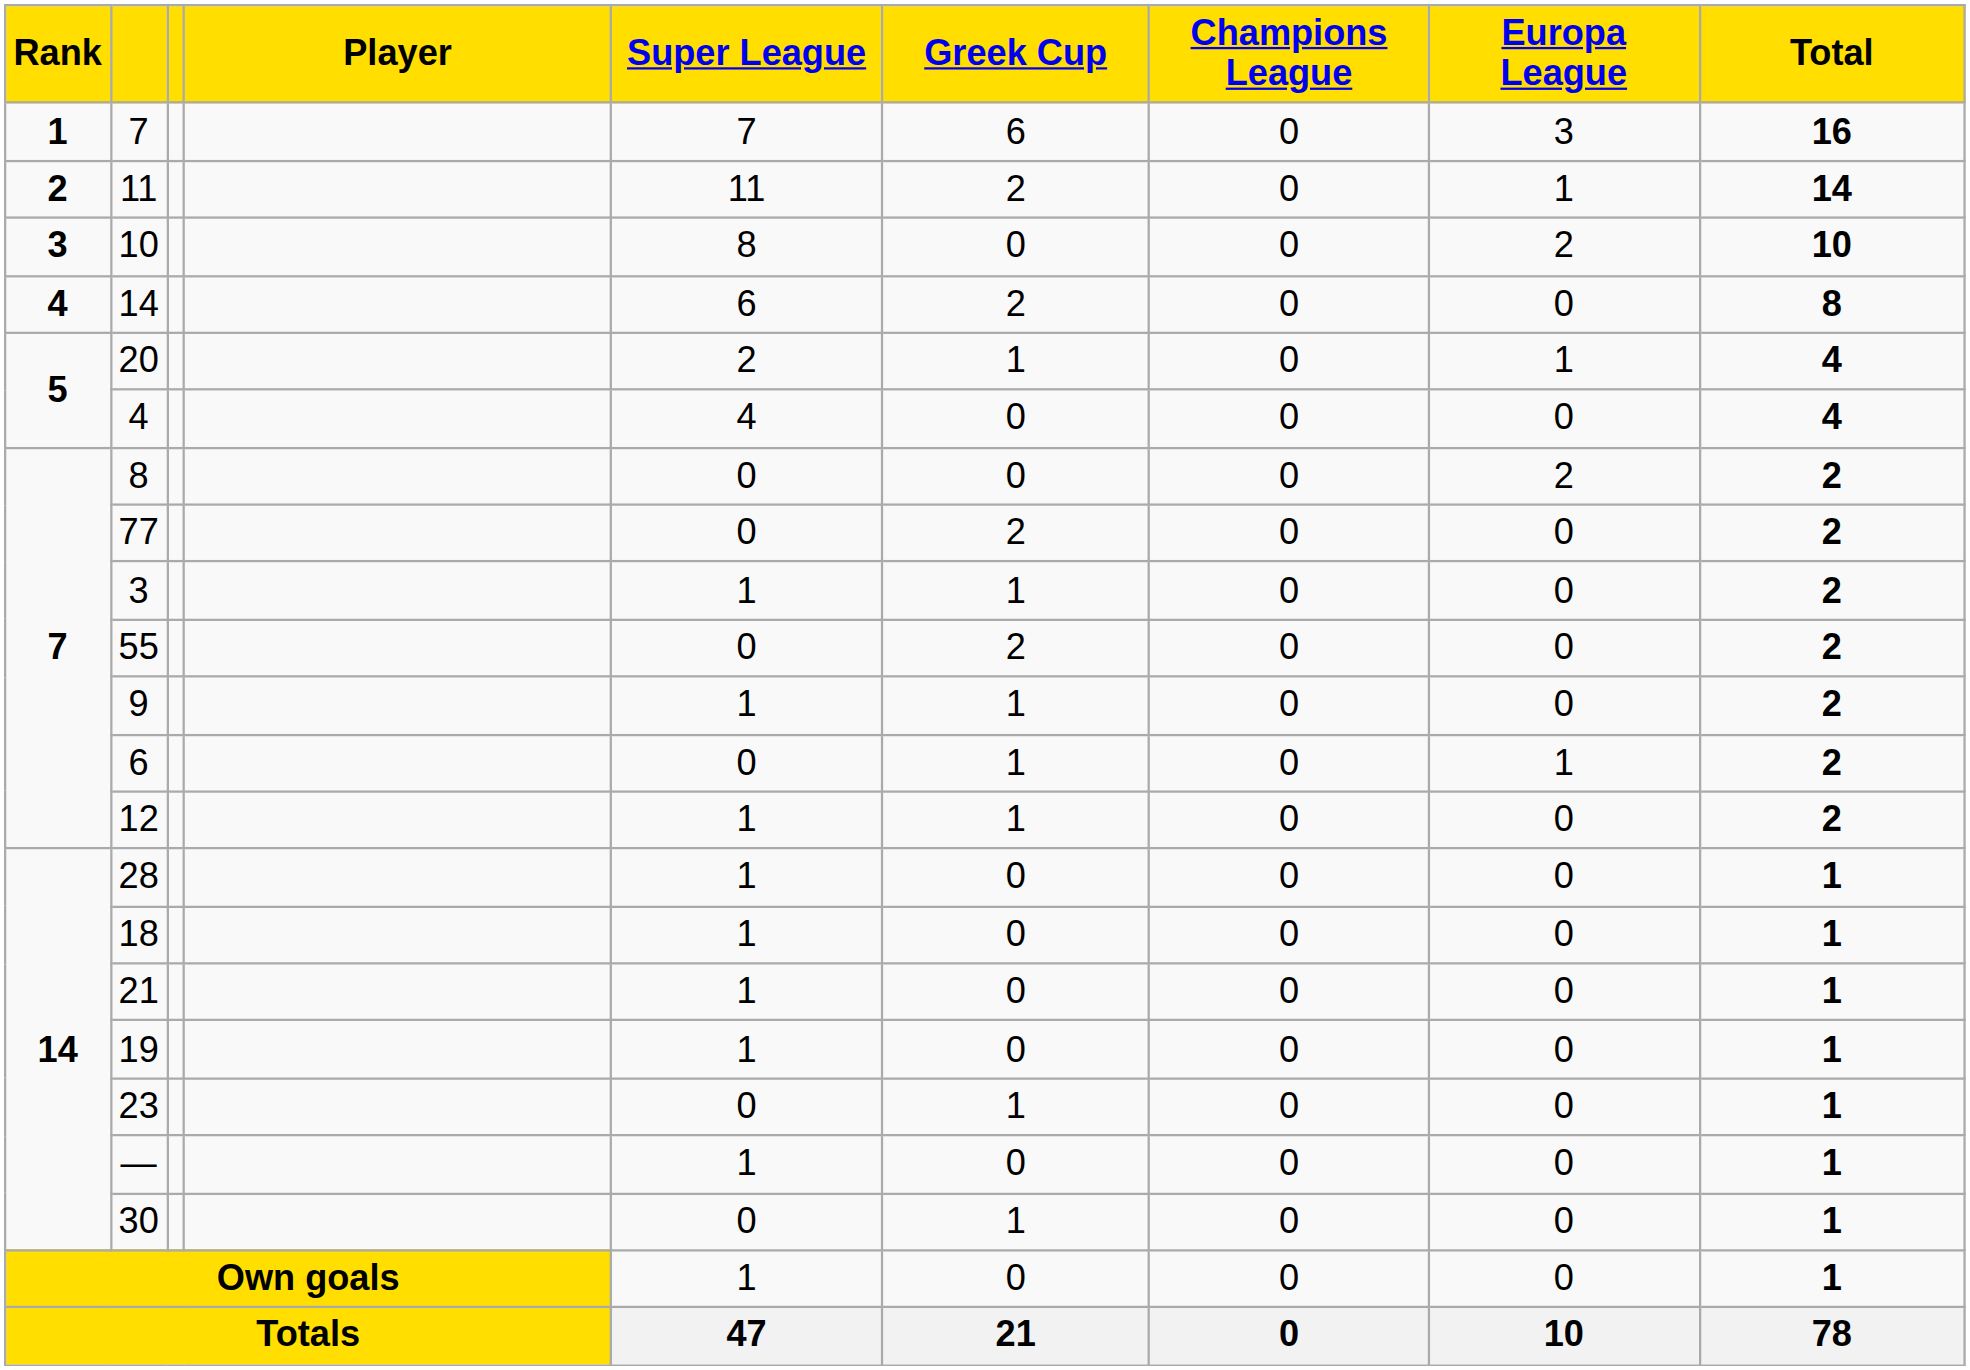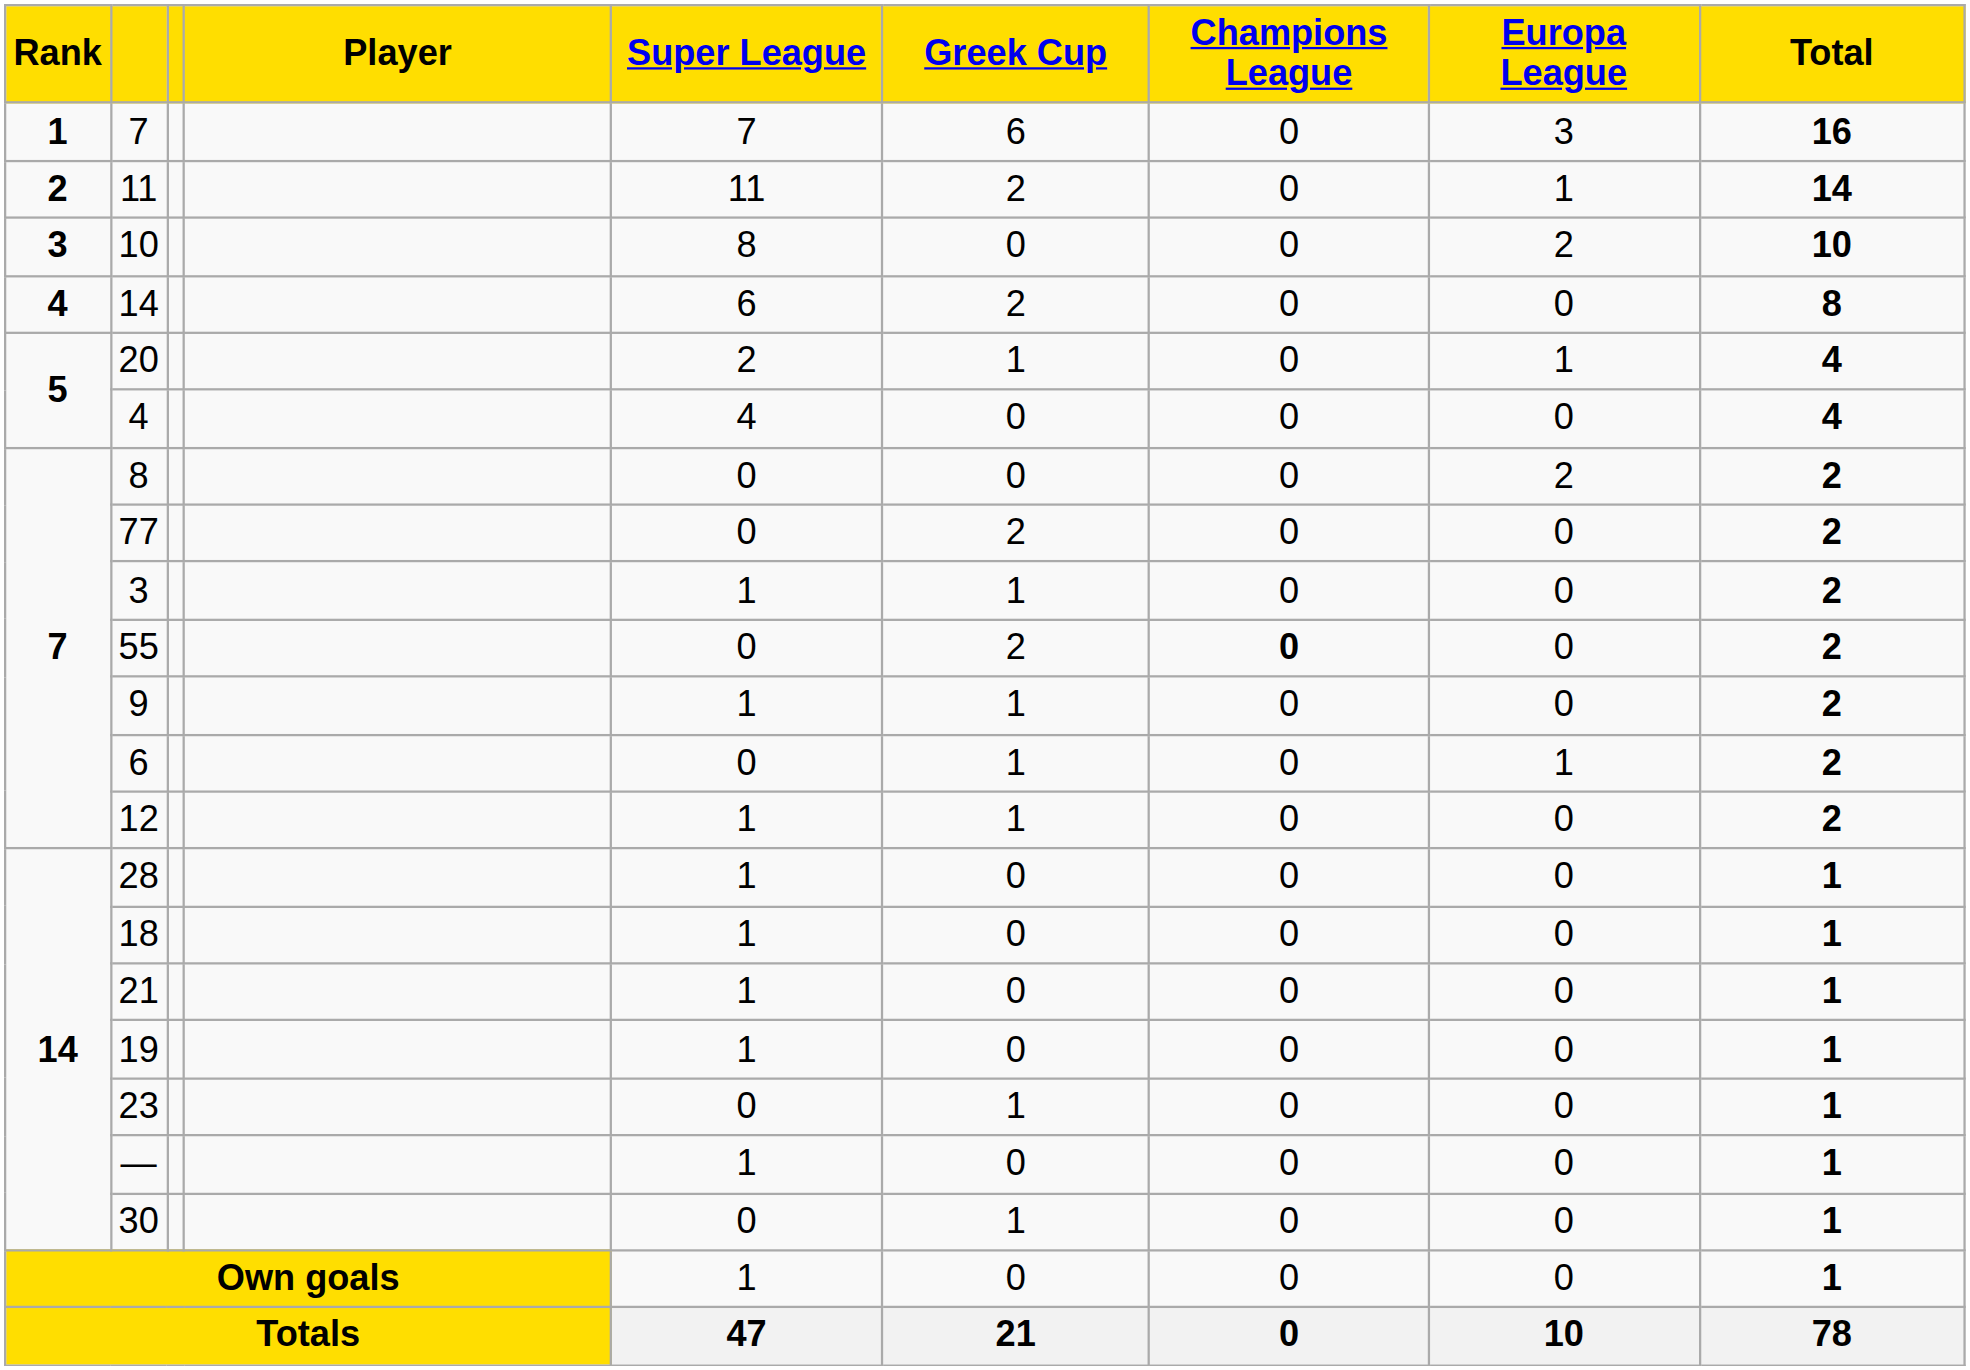(1289, 647) normal -> (1289, 647) bold
